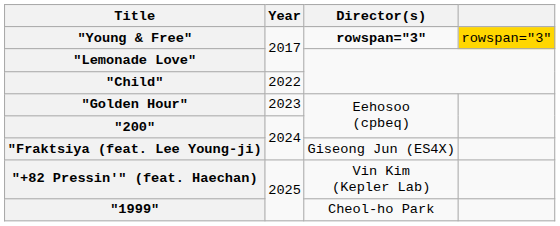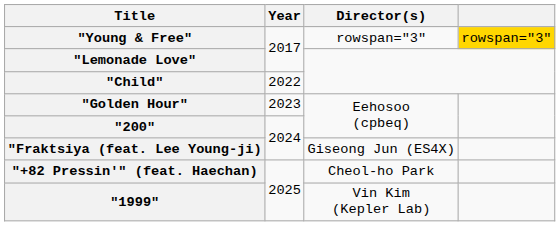(381, 38) bold -> (381, 38) normal
(381, 179) Vin Kim (Kepler Lab) -> (381, 171) Cheol-ho Park
(381, 209) Cheol-ho Park -> (381, 201) Vin Kim (Kepler Lab)
